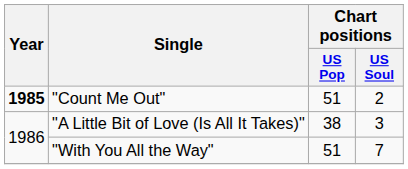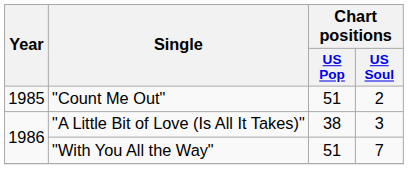(26, 98) bold -> (26, 98) normal
